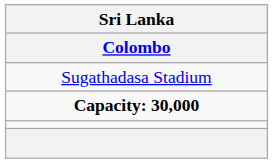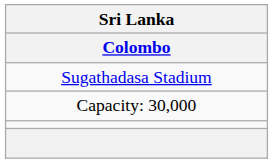(136, 105) bold -> (136, 105) normal
